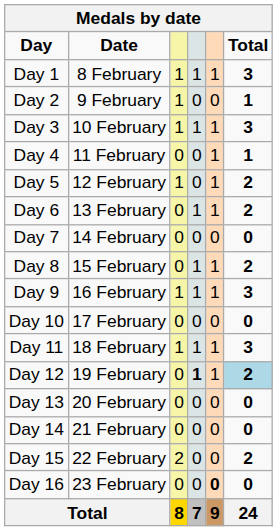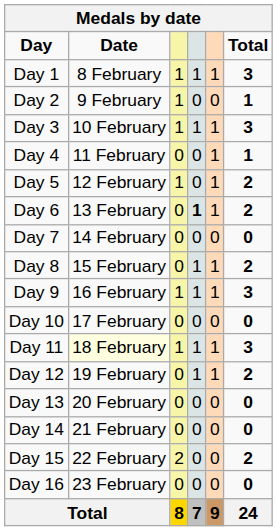(197, 210) normal -> (197, 210) bold
(119, 347) no background -> (119, 347) lightyellow background
(197, 375) bold -> (197, 375) normal
(248, 375) lightblue background -> (248, 375) no background
(215, 484) bold -> (215, 484) normal
